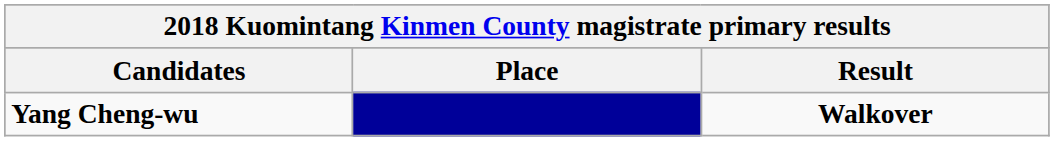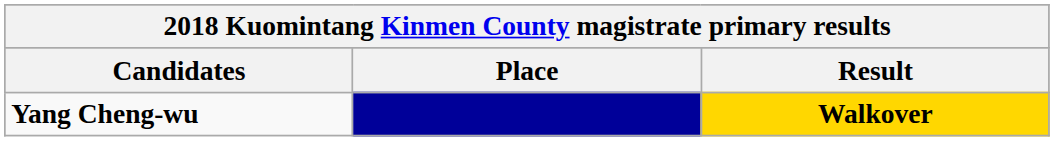(875, 113) no background -> (875, 113) gold background
